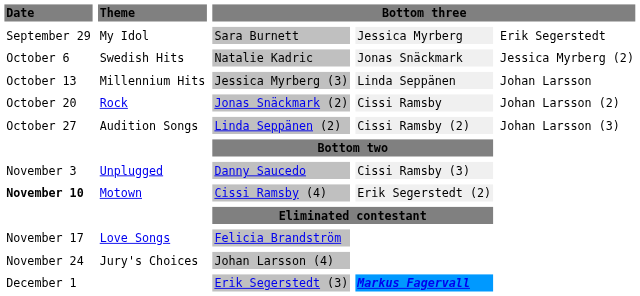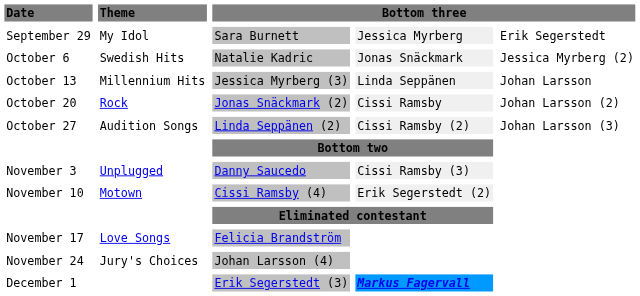(45, 193) bold -> (45, 193) normal
